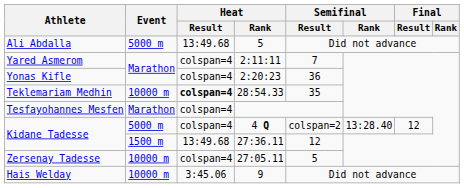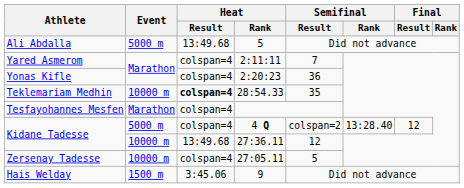(146, 142) 1500 m -> (149, 142) 10000 m
(149, 174) 10000 m -> (146, 174) 1500 m
